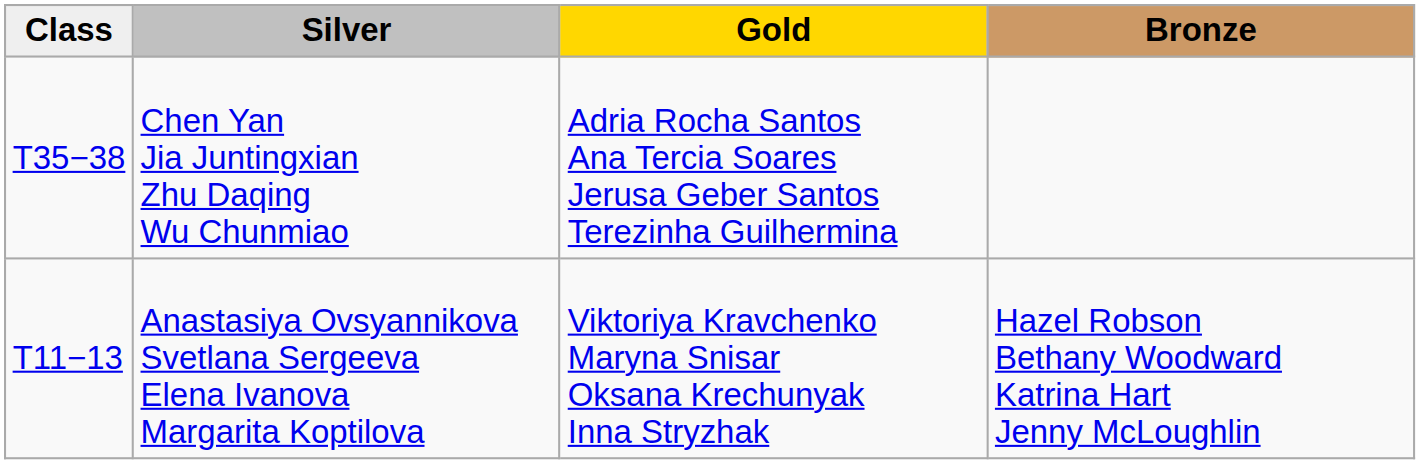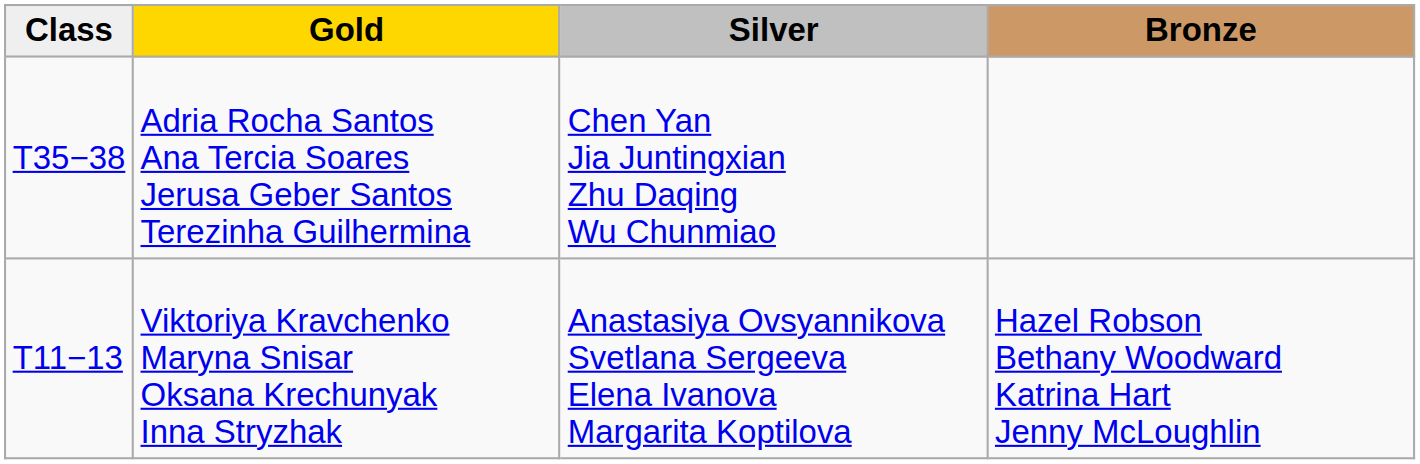columns swapped: (774, 30) <-> (347, 30)
